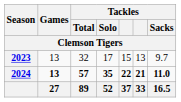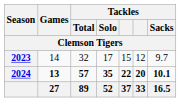(54, 58) 13 -> (54, 58) 14
(140, 58) 13 -> (140, 58) 12
(140, 74) 21 -> (140, 74) 20
(162, 74) 11.0 -> (162, 74) 10.1
